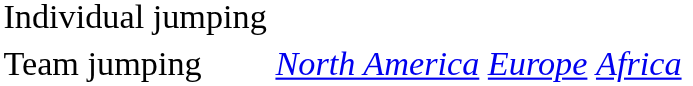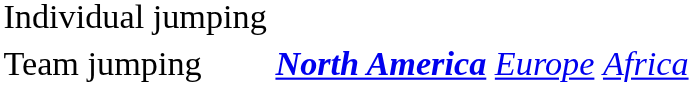(377, 64) normal -> (381, 64) bold
